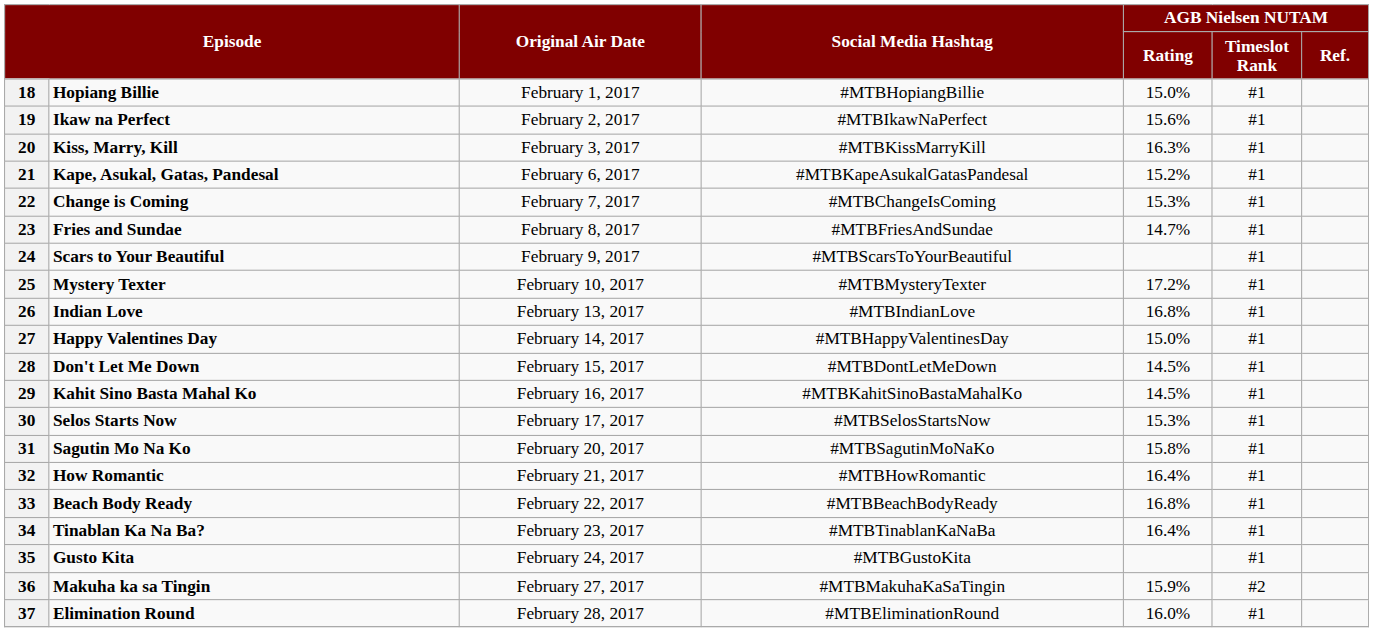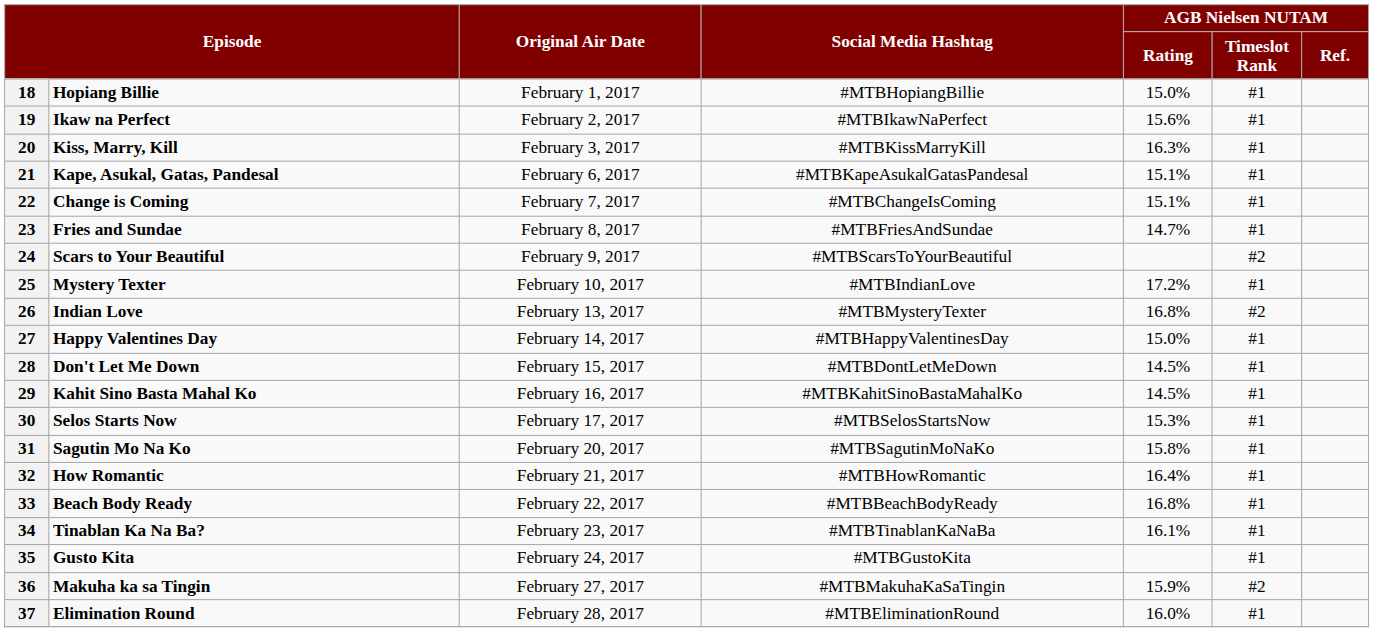(1168, 174) 15.2% -> (1168, 174) 15.1%
(1168, 202) 15.3% -> (1168, 202) 15.1%
(1257, 256) #1 -> (1257, 256) #2
(912, 284) #MTBMysteryTexter -> (912, 284) #MTBIndianLove
(912, 311) #MTBIndianLove -> (912, 311) #MTBMysteryTexter
(1257, 311) #1 -> (1257, 311) #2
(1168, 530) 16.4% -> (1168, 530) 16.1%
